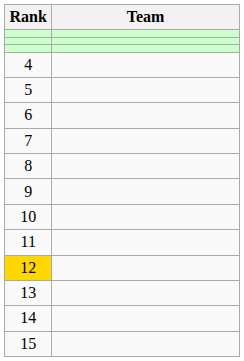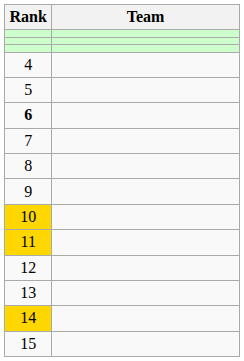(28, 115) normal -> (28, 115) bold
(28, 216) no background -> (28, 216) gold background
(28, 242) no background -> (28, 242) gold background
(28, 267) gold background -> (28, 267) no background
(28, 318) no background -> (28, 318) gold background
